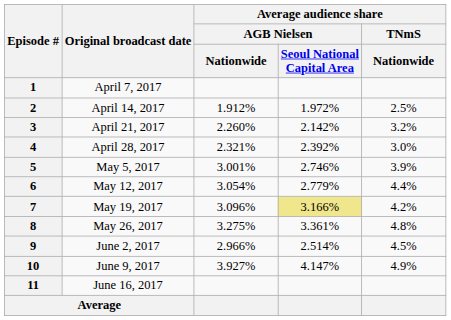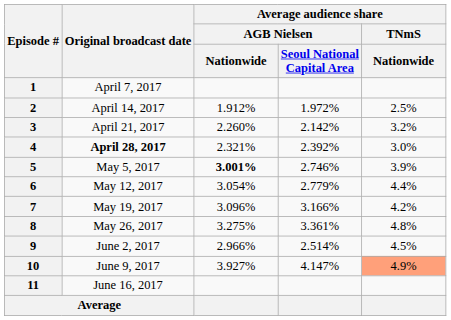(128, 147) normal -> (128, 147) bold
(236, 166) normal -> (236, 166) bold
(320, 206) khaki background -> (320, 206) no background
(404, 265) no background -> (404, 265) lightsalmon background
